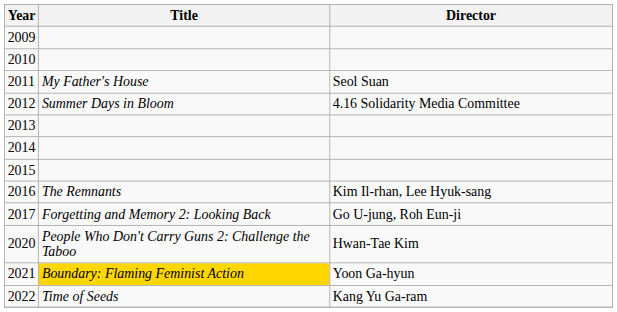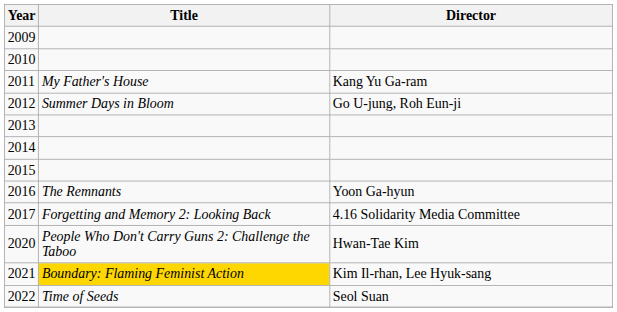(361, 81) Seol Suan -> (380, 81) Kang Yu Ga-ram
(426, 103) 4.16 Solidarity Media Committee -> (397, 103) Go U-jung, Roh Eun-ji
(412, 192) Kim Il-rhan, Lee Hyuk-sang -> (374, 192) Yoon Ga-hyun
(397, 214) Go U-jung, Roh Eun-ji -> (426, 214) 4.16 Solidarity Media Committee
(374, 274) Yoon Ga-hyun -> (412, 274) Kim Il-rhan, Lee Hyuk-sang
(380, 296) Kang Yu Ga-ram -> (361, 296) Seol Suan
